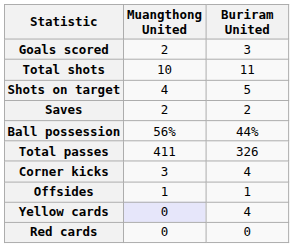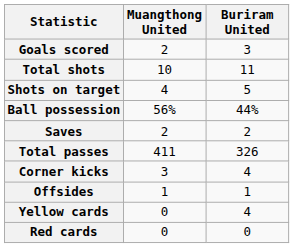rows swapped: (64, 110) <-> (64, 131)
(164, 212) lavender background -> (164, 212) no background
